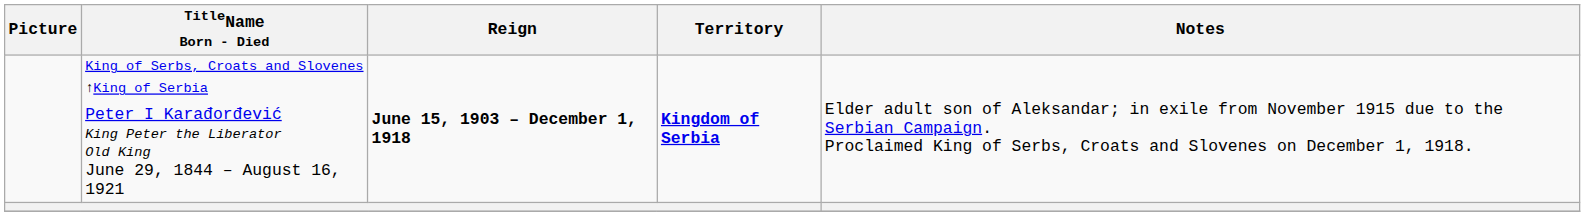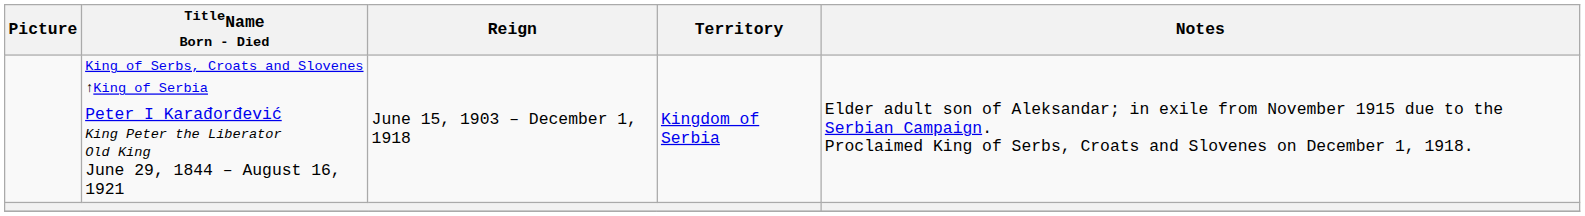(504, 129) bold -> (504, 129) normal
(710, 129) bold -> (710, 129) normal
